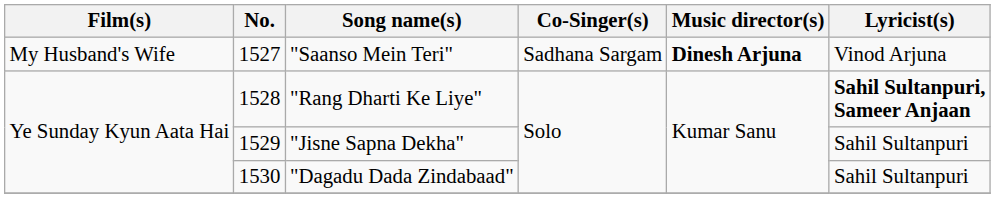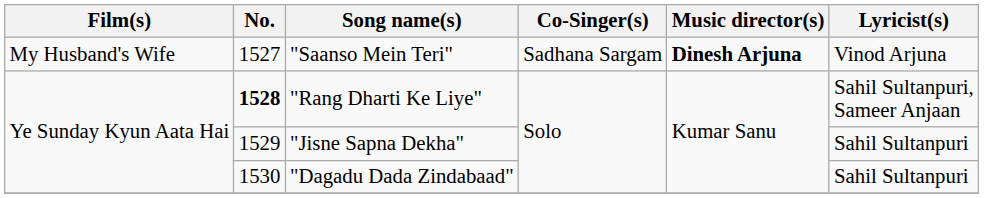(260, 98) normal -> (260, 98) bold
(910, 98) bold -> (904, 98) normal
